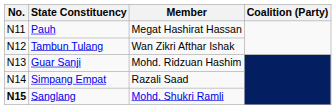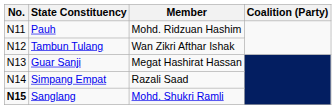(187, 29) Megat Hashirat Hassan -> (186, 29) Mohd. Ridzuan Hashim
(186, 63) Mohd. Ridzuan Hashim -> (187, 63) Megat Hashirat Hassan
